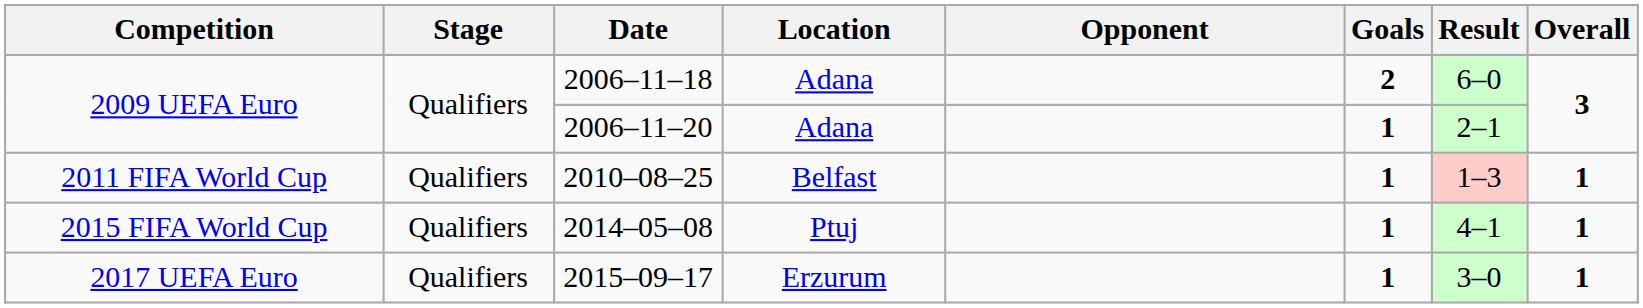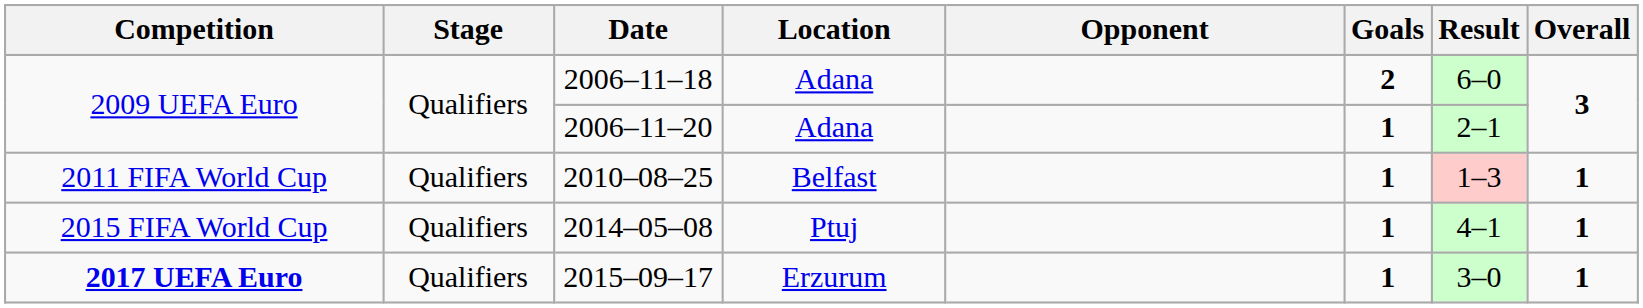(194, 276) normal -> (194, 276) bold
